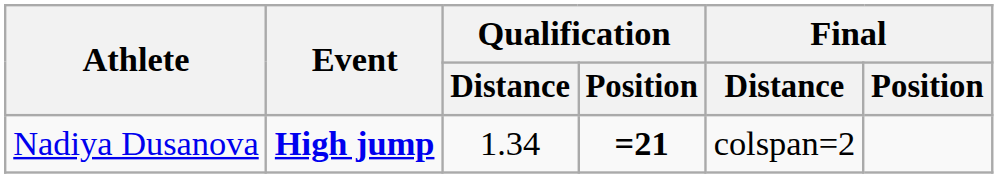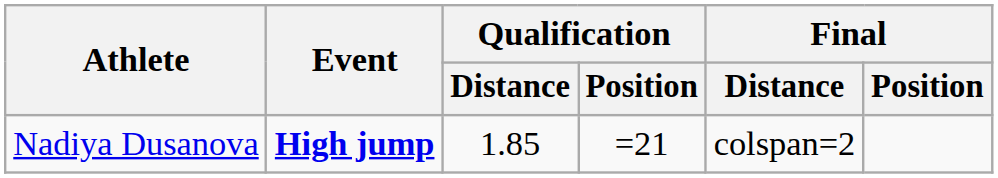(510, 143) 1.34 -> (510, 143) 1.85
(642, 143) bold -> (642, 143) normal
